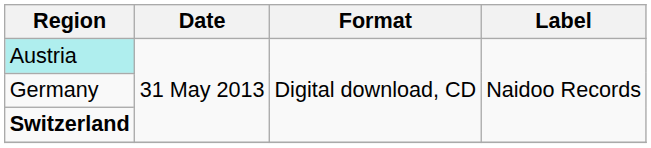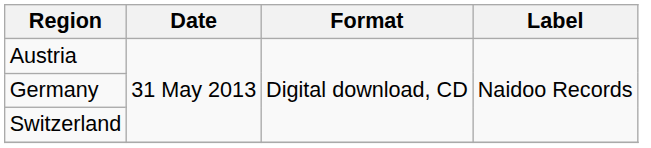(43, 55) paleturquoise background -> (43, 55) no background
(70, 124) bold -> (65, 124) normal
